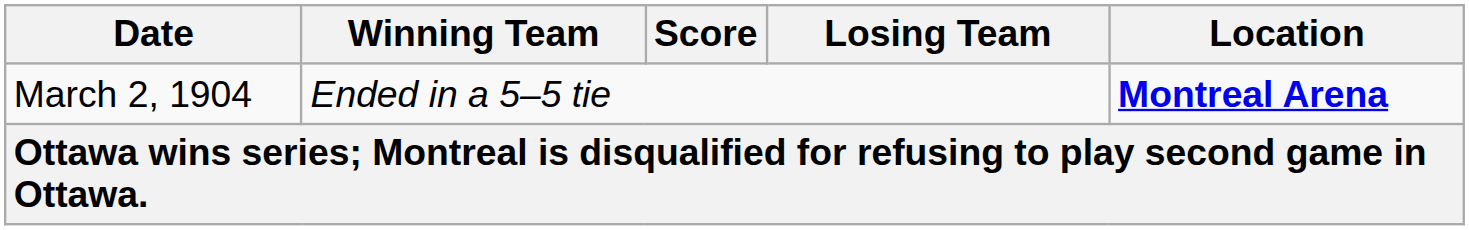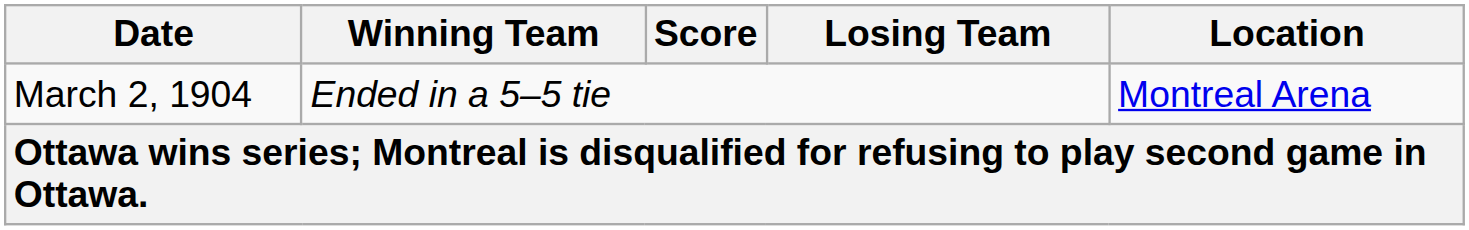(1253, 93) bold -> (1245, 93) normal
